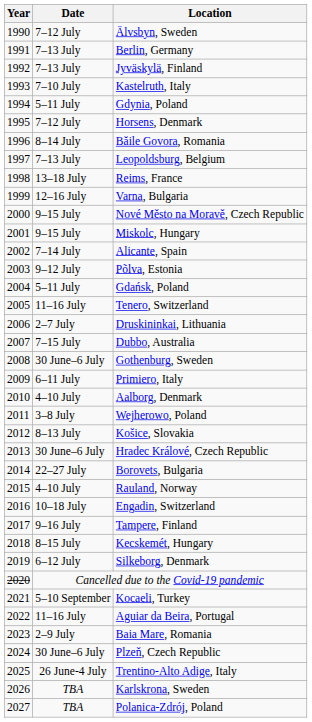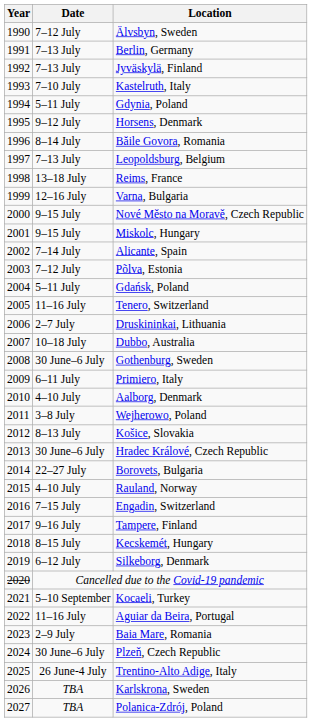(58, 123) 7–12 July -> (58, 123) 9–12 July
(58, 269) 9–12 July -> (58, 269) 7–12 July
(58, 342) 7–15 July -> (61, 342) 10–18 July
(61, 506) 10–18 July -> (58, 506) 7–15 July
